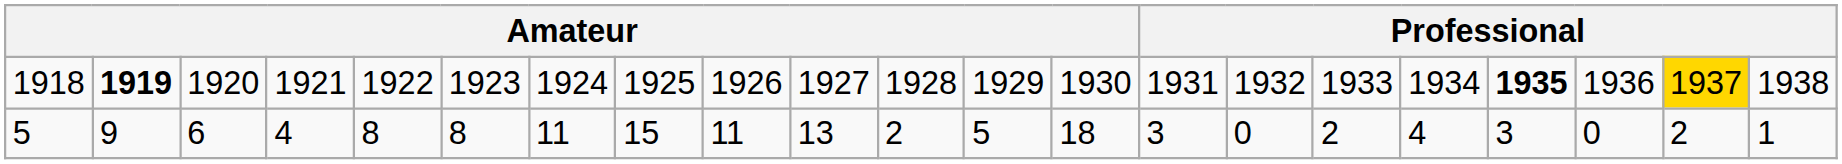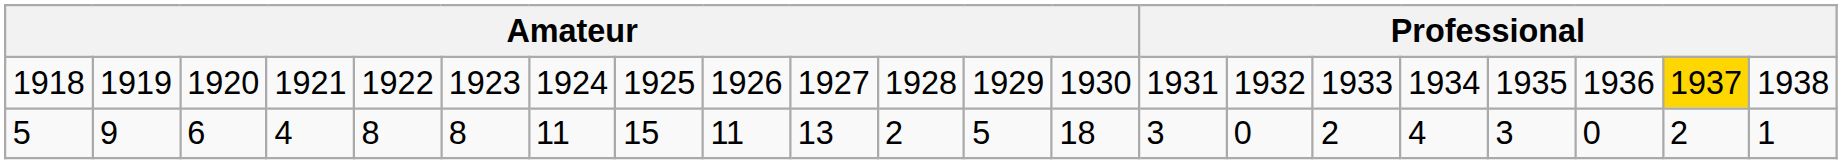(136, 82) bold -> (136, 82) normal
(1532, 82) bold -> (1532, 82) normal
